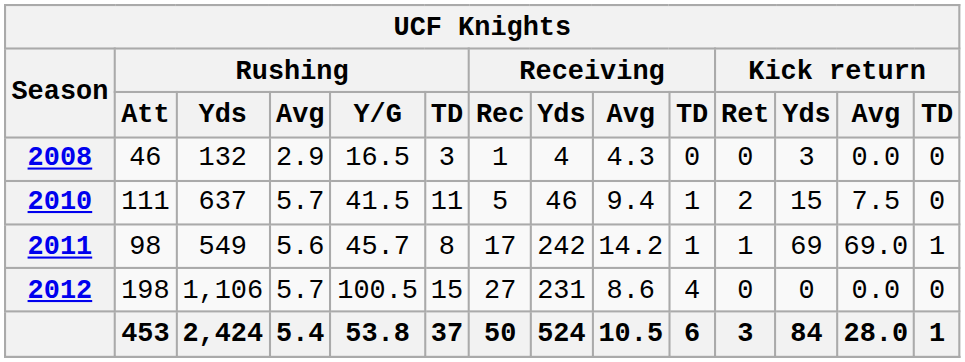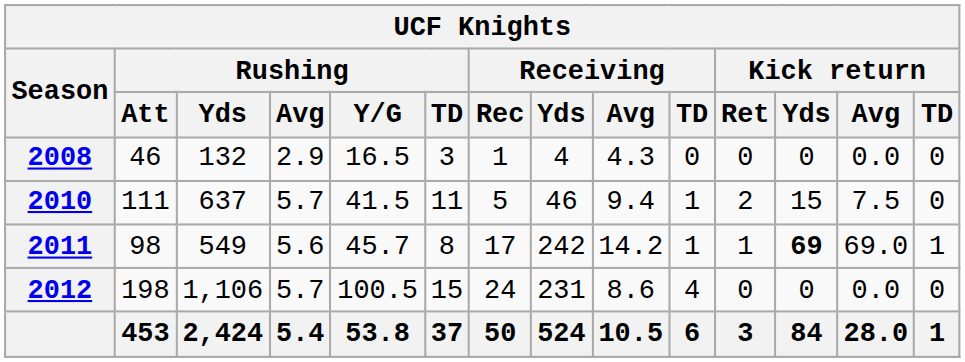(806, 159) 3 -> (806, 159) 0
(806, 246) normal -> (806, 246) bold
(500, 290) 27 -> (500, 290) 24
